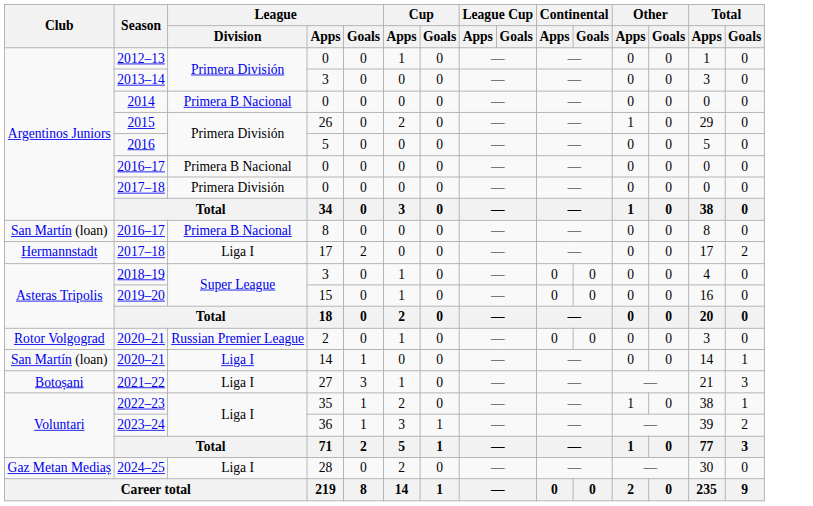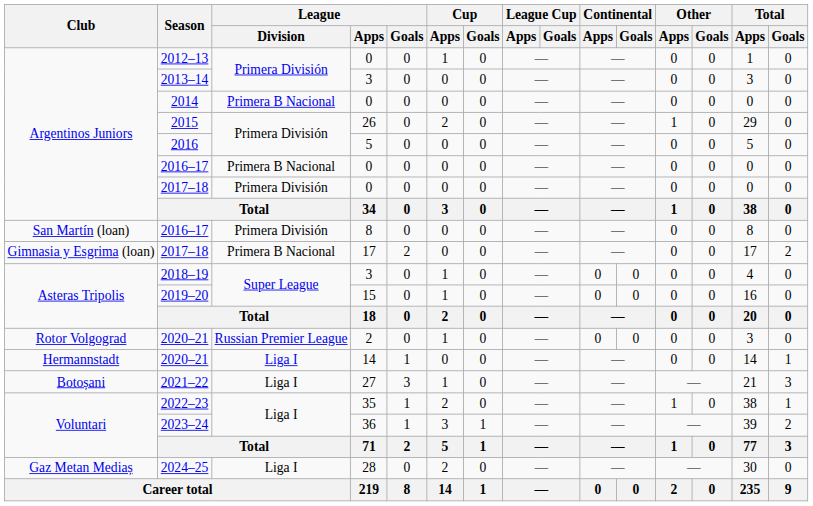(238, 230) Primera B Nacional -> (281, 230) Primera División
(59, 252) Hermannstadt -> (81, 252) Gimnasia y Esgrima (loan)
(238, 252) Liga I -> (281, 252) Primera B Nacional
(59, 360) San Martín (loan) -> (81, 360) Hermannstadt
